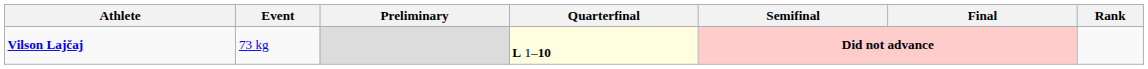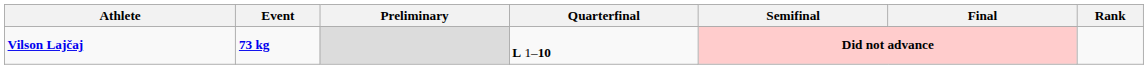(254, 45) normal -> (254, 45) bold
(532, 53) lightyellow background -> (532, 53) no background
